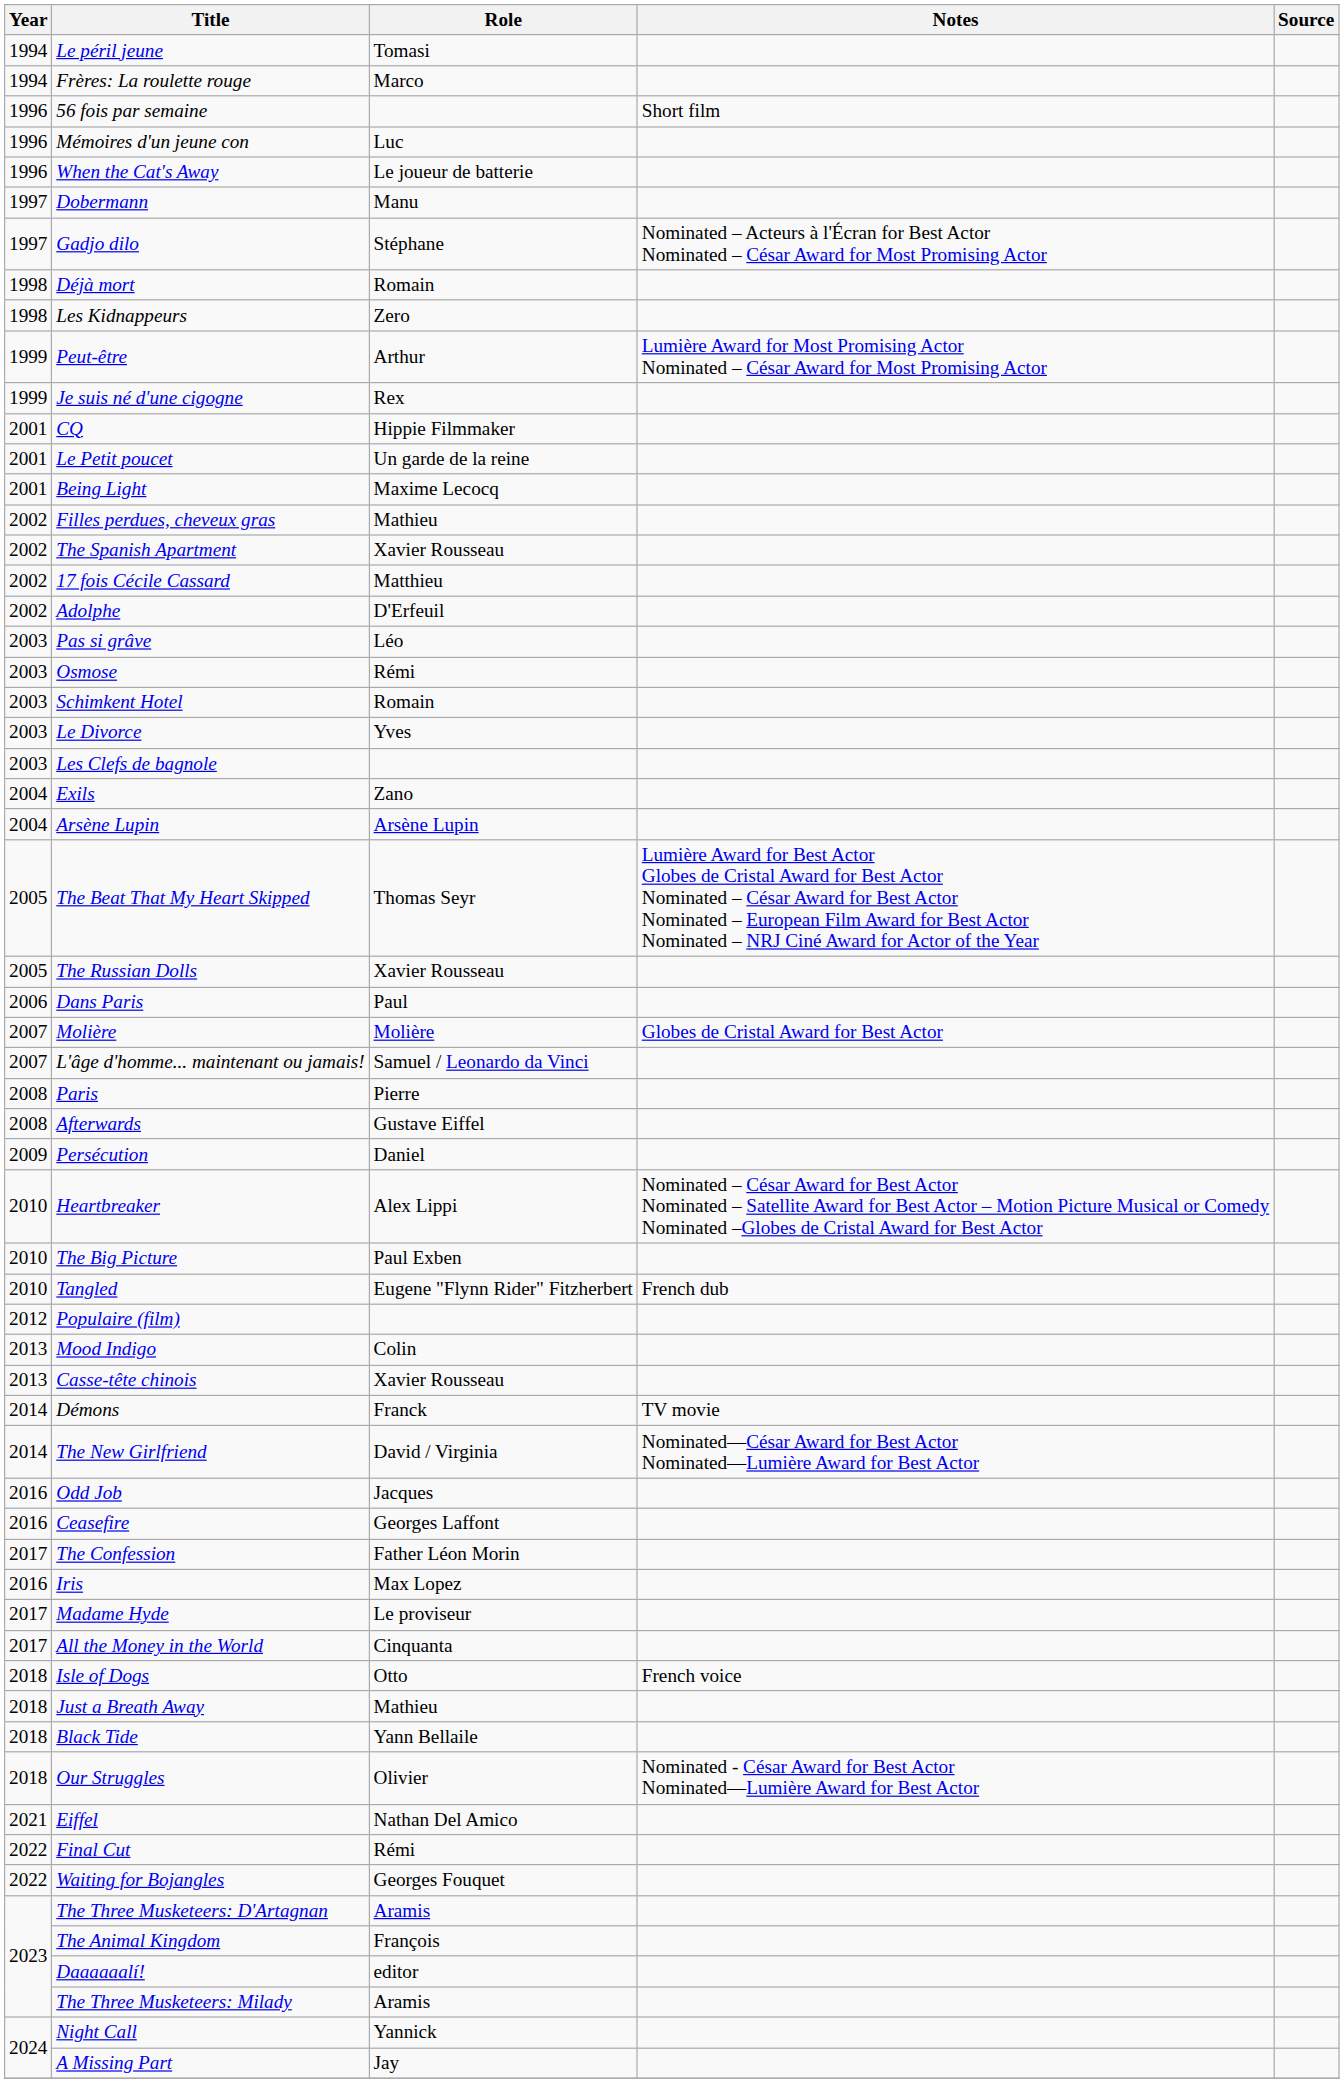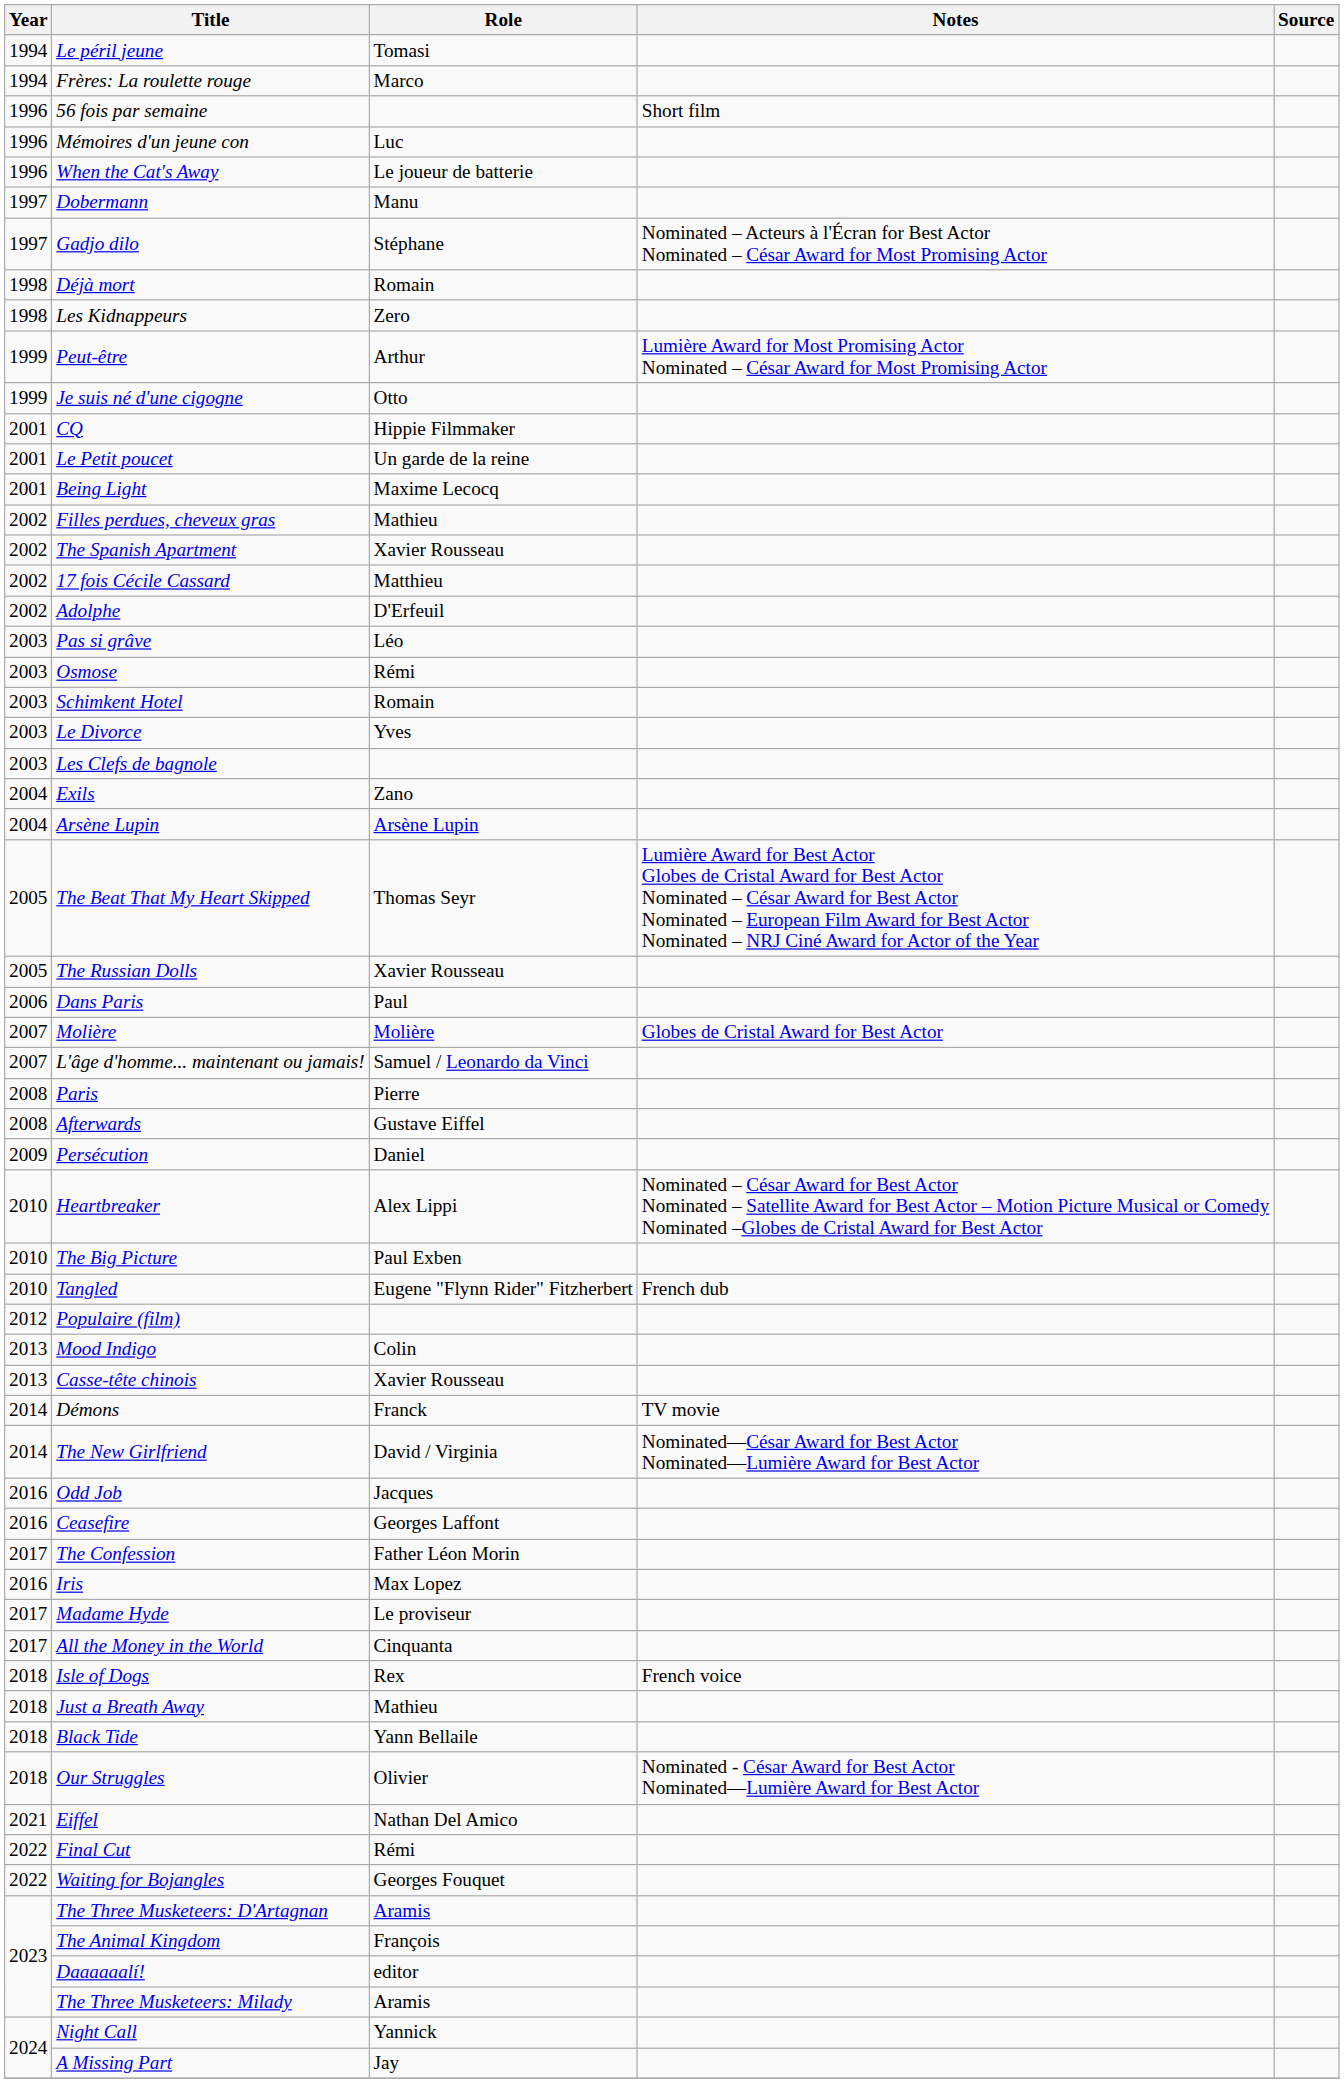(389, 397) Rex -> (391, 397) Otto
(391, 1675) Otto -> (389, 1675) Rex
